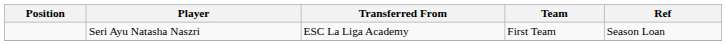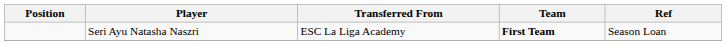(532, 31) normal -> (528, 31) bold
